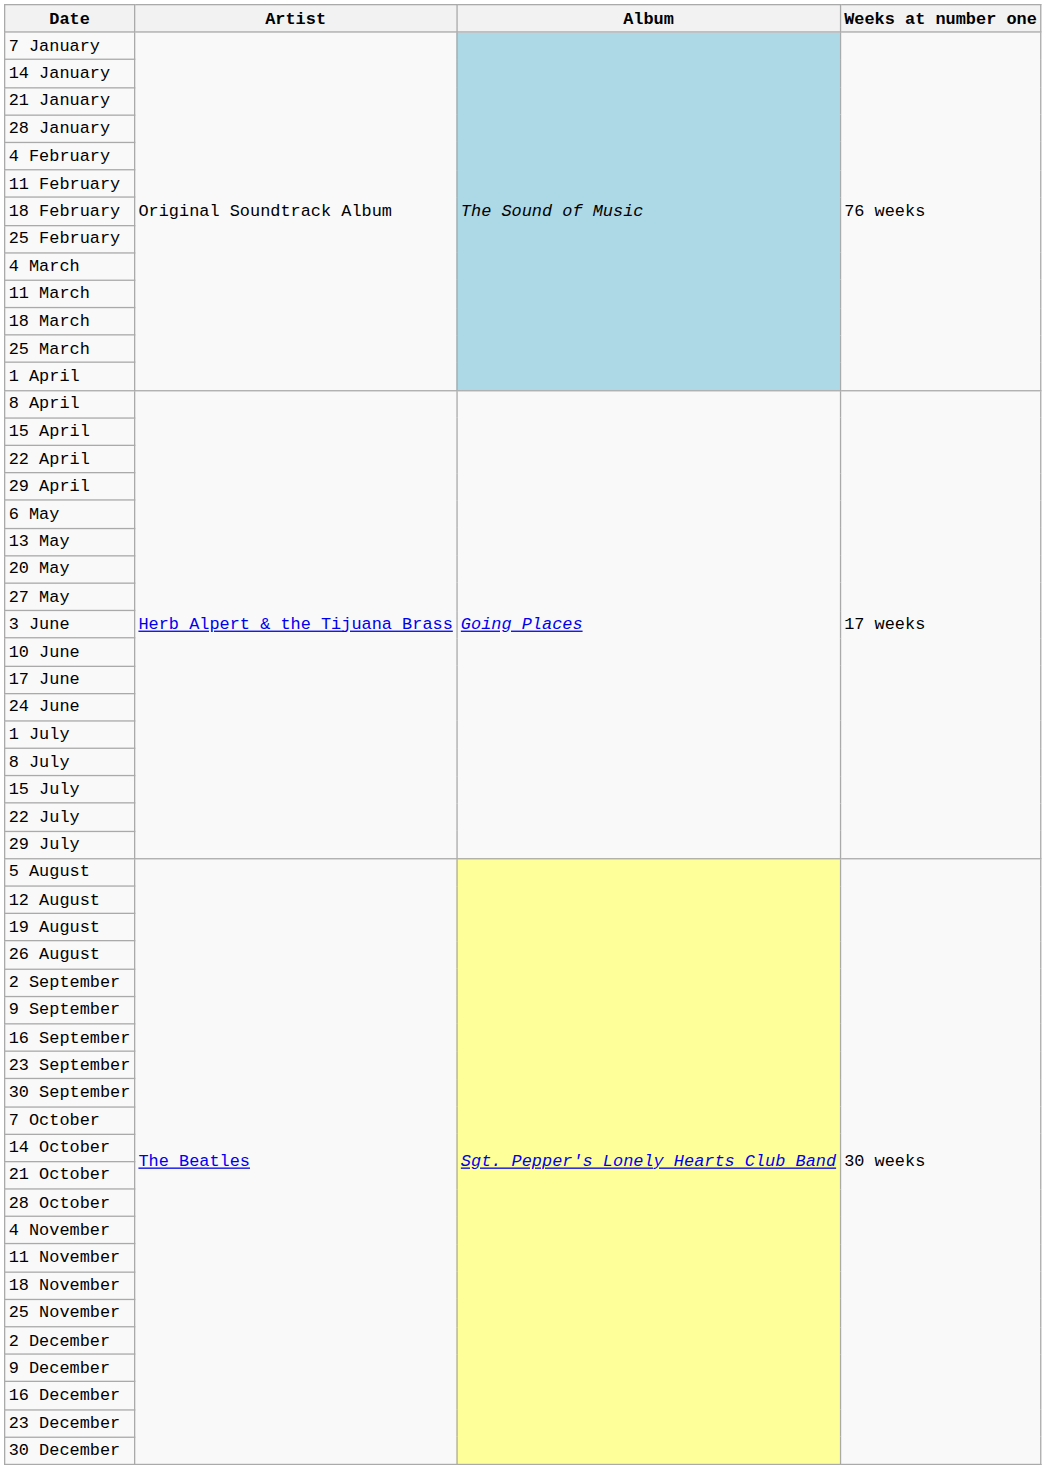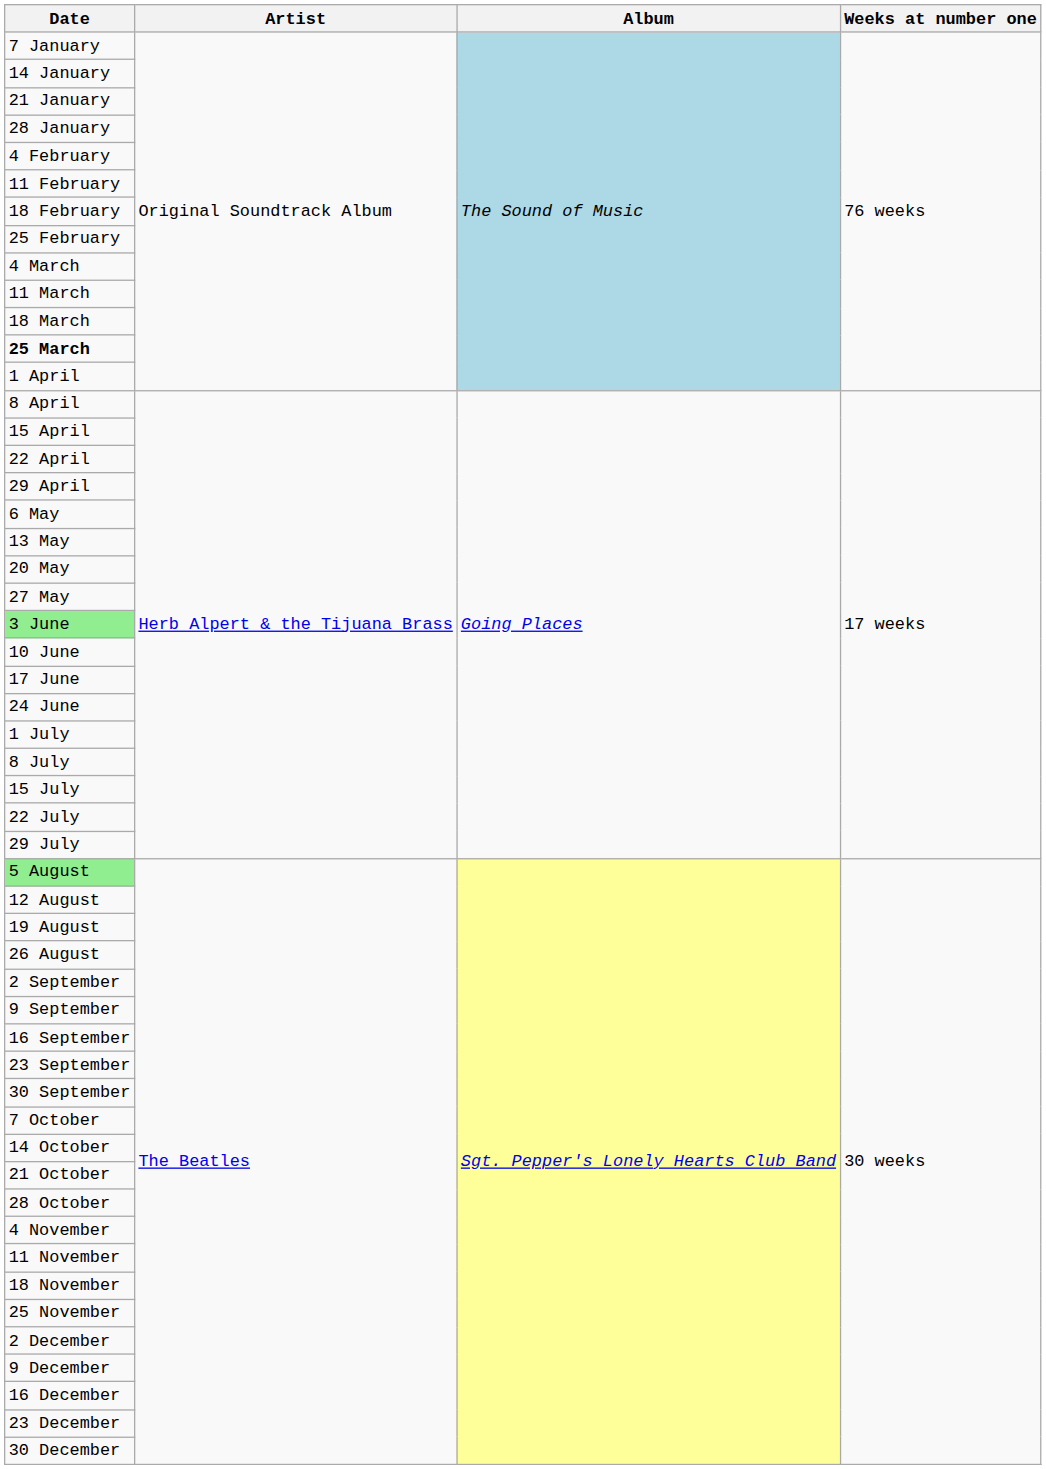(49, 349) normal -> (49, 349) bold
(39, 624) no background -> (39, 624) lightgreen background
(49, 872) no background -> (49, 872) lightgreen background
